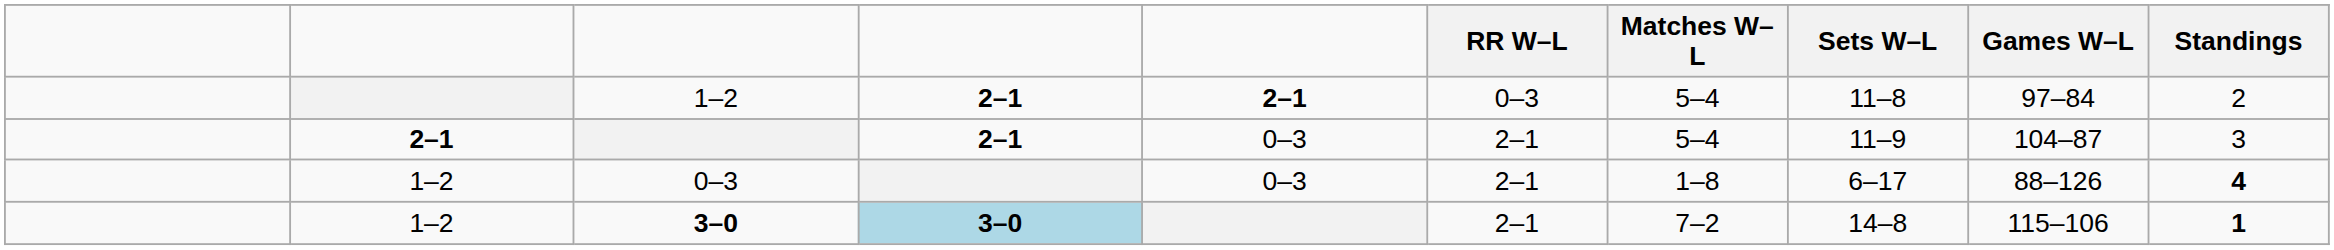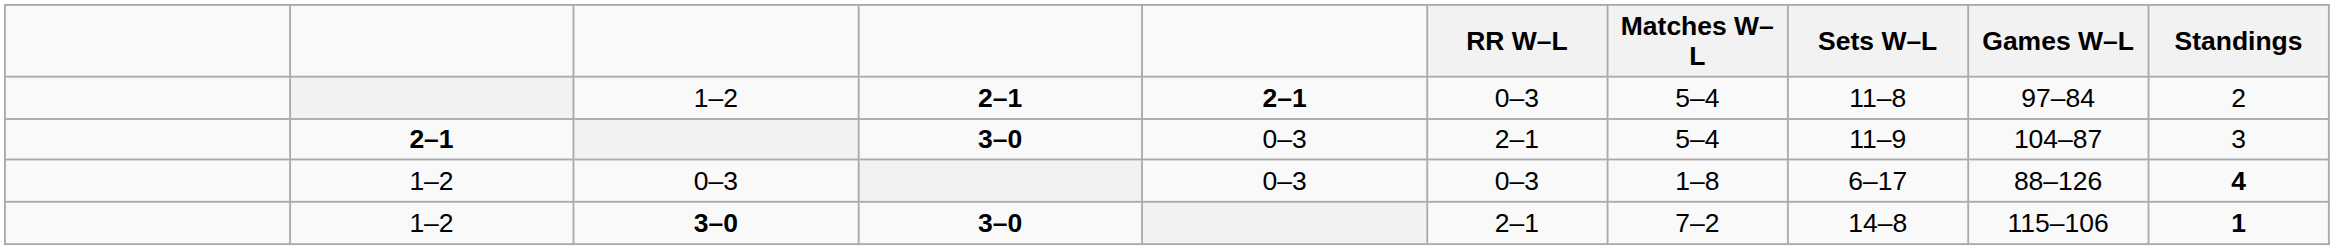(1000, 139) 2–1 -> (1000, 139) 3–0
(1517, 181) 2–1 -> (1517, 181) 0–3
(1000, 223) lightblue background -> (1000, 223) no background
